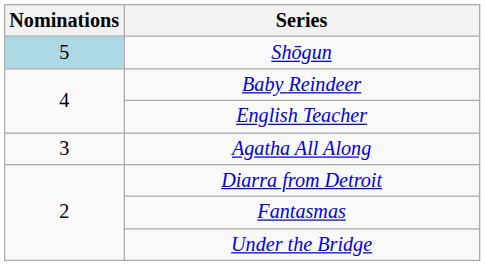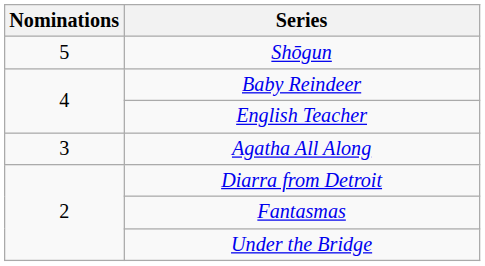(64, 52) lightblue background -> (64, 52) no background
